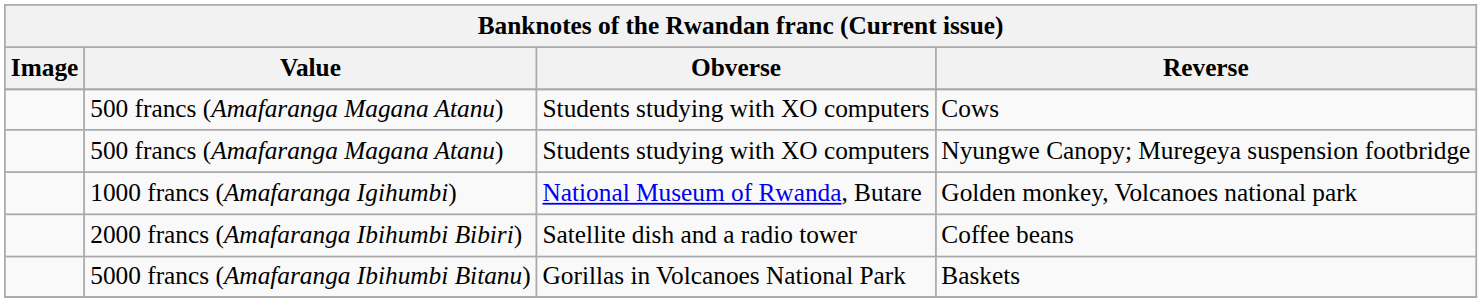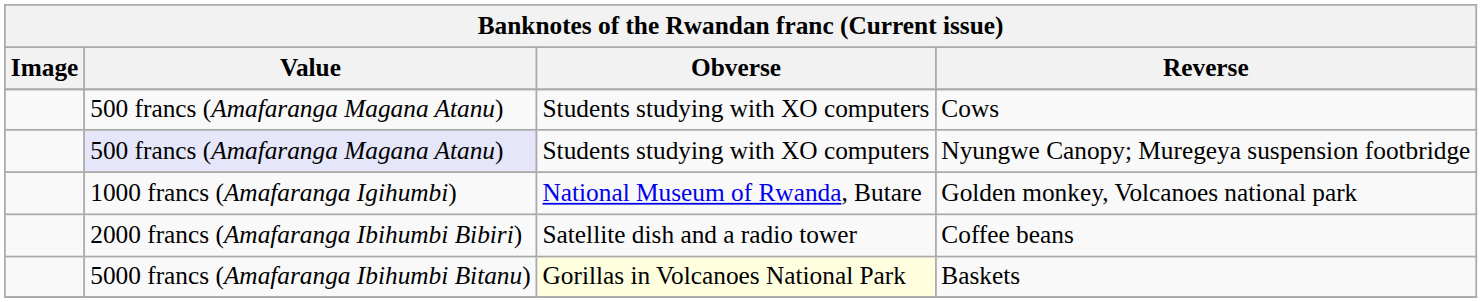(297, 151) no background -> (297, 151) lavender background
(724, 276) no background -> (724, 276) lightyellow background
